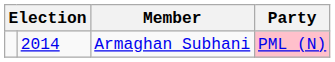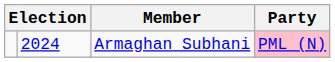(40, 44) 2014 -> (40, 44) 2024
